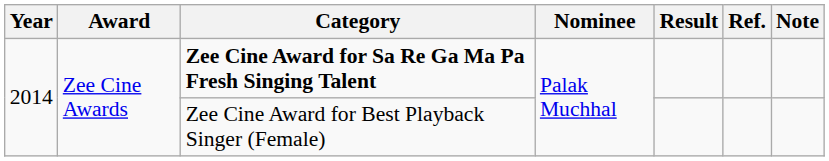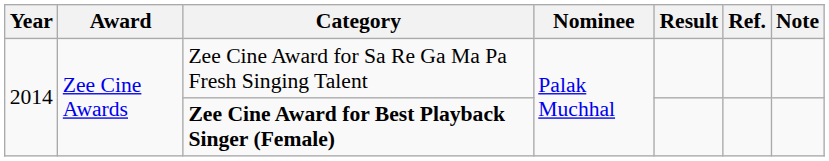(355, 68) bold -> (348, 68) normal
(335, 126) normal -> (347, 126) bold
